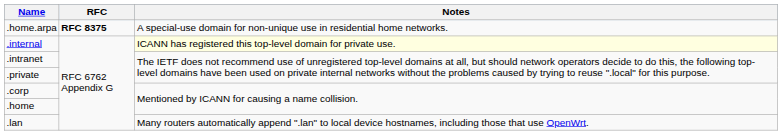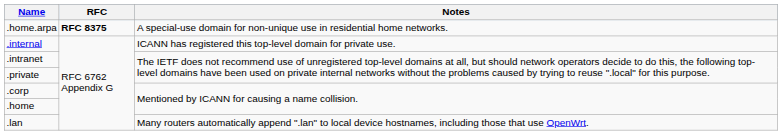(266, 43) lightyellow background -> (266, 43) no background
